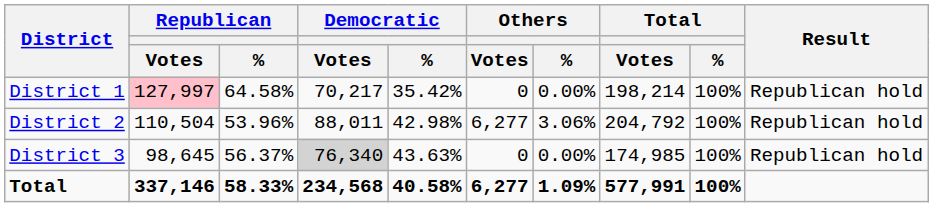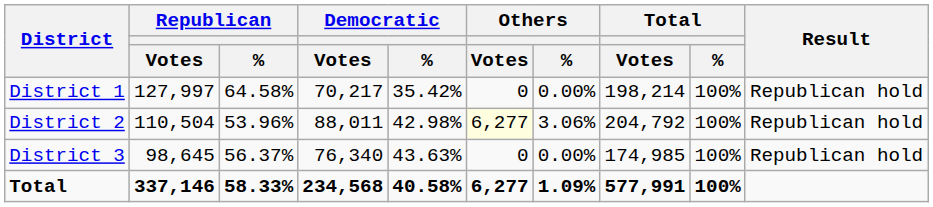(174, 92) pink background -> (174, 92) no background
(500, 124) no background -> (500, 124) lightyellow background
(349, 155) lightgrey background -> (349, 155) no background
